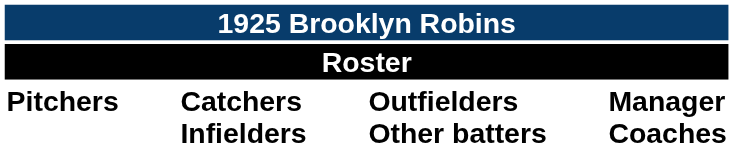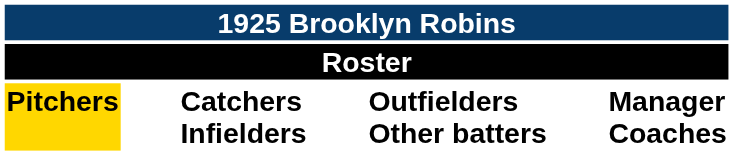(63, 101) no background -> (63, 101) gold background
